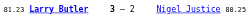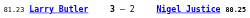(201, 9) normal -> (201, 9) bold
